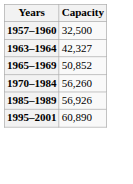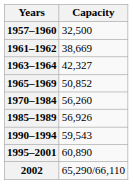+ row: (32, 48)
+ row: (32, 135)
+ row: (32, 170)
